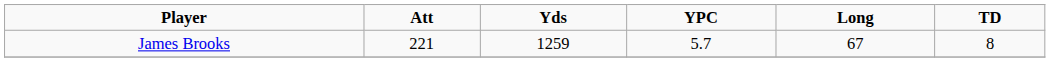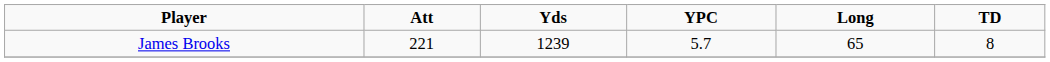(553, 43) 1259 -> (553, 43) 1239
(855, 43) 67 -> (855, 43) 65
